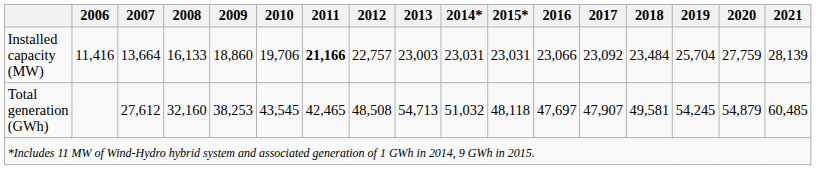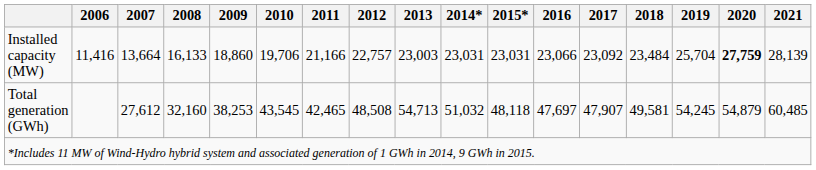(326, 54) bold -> (326, 54) normal
(742, 54) normal -> (742, 54) bold
